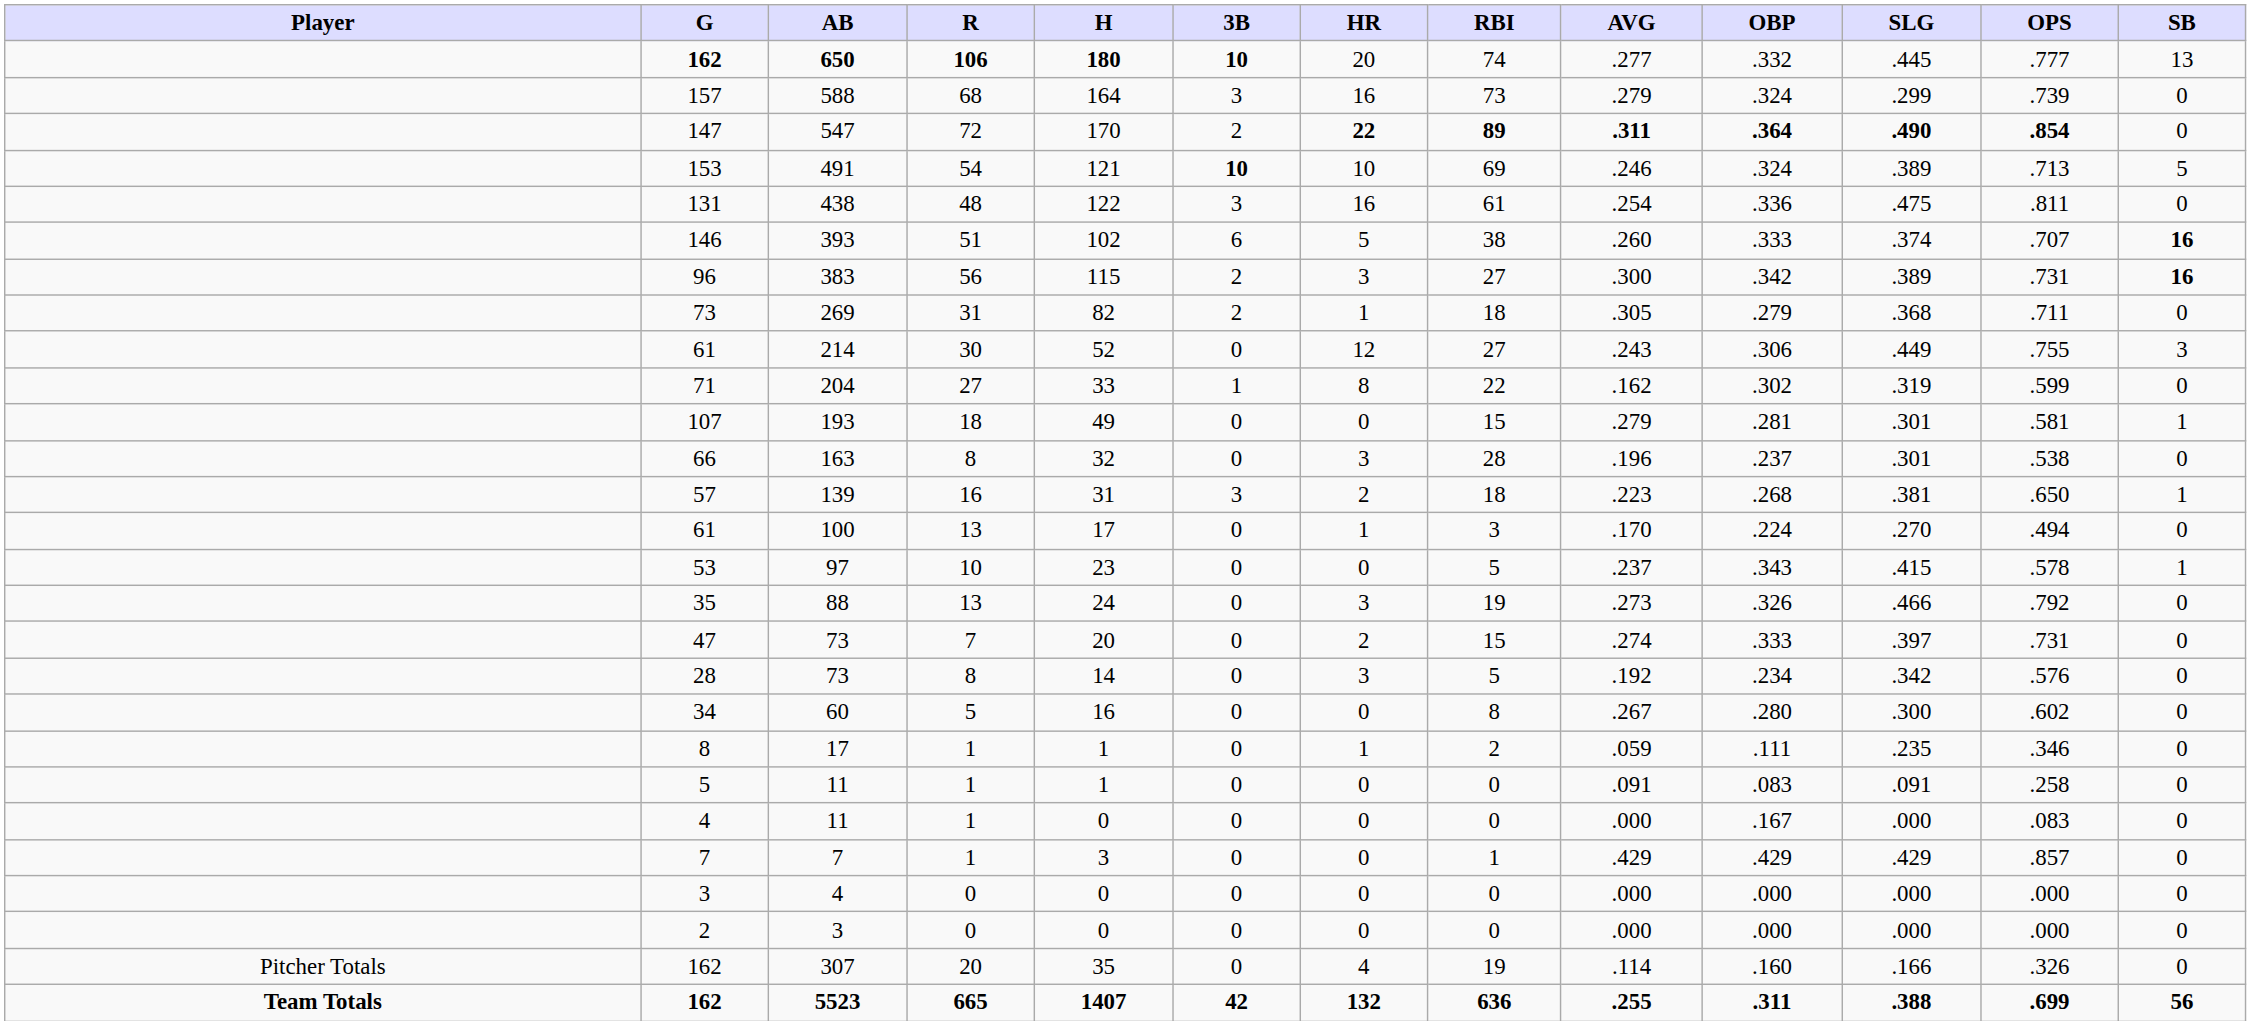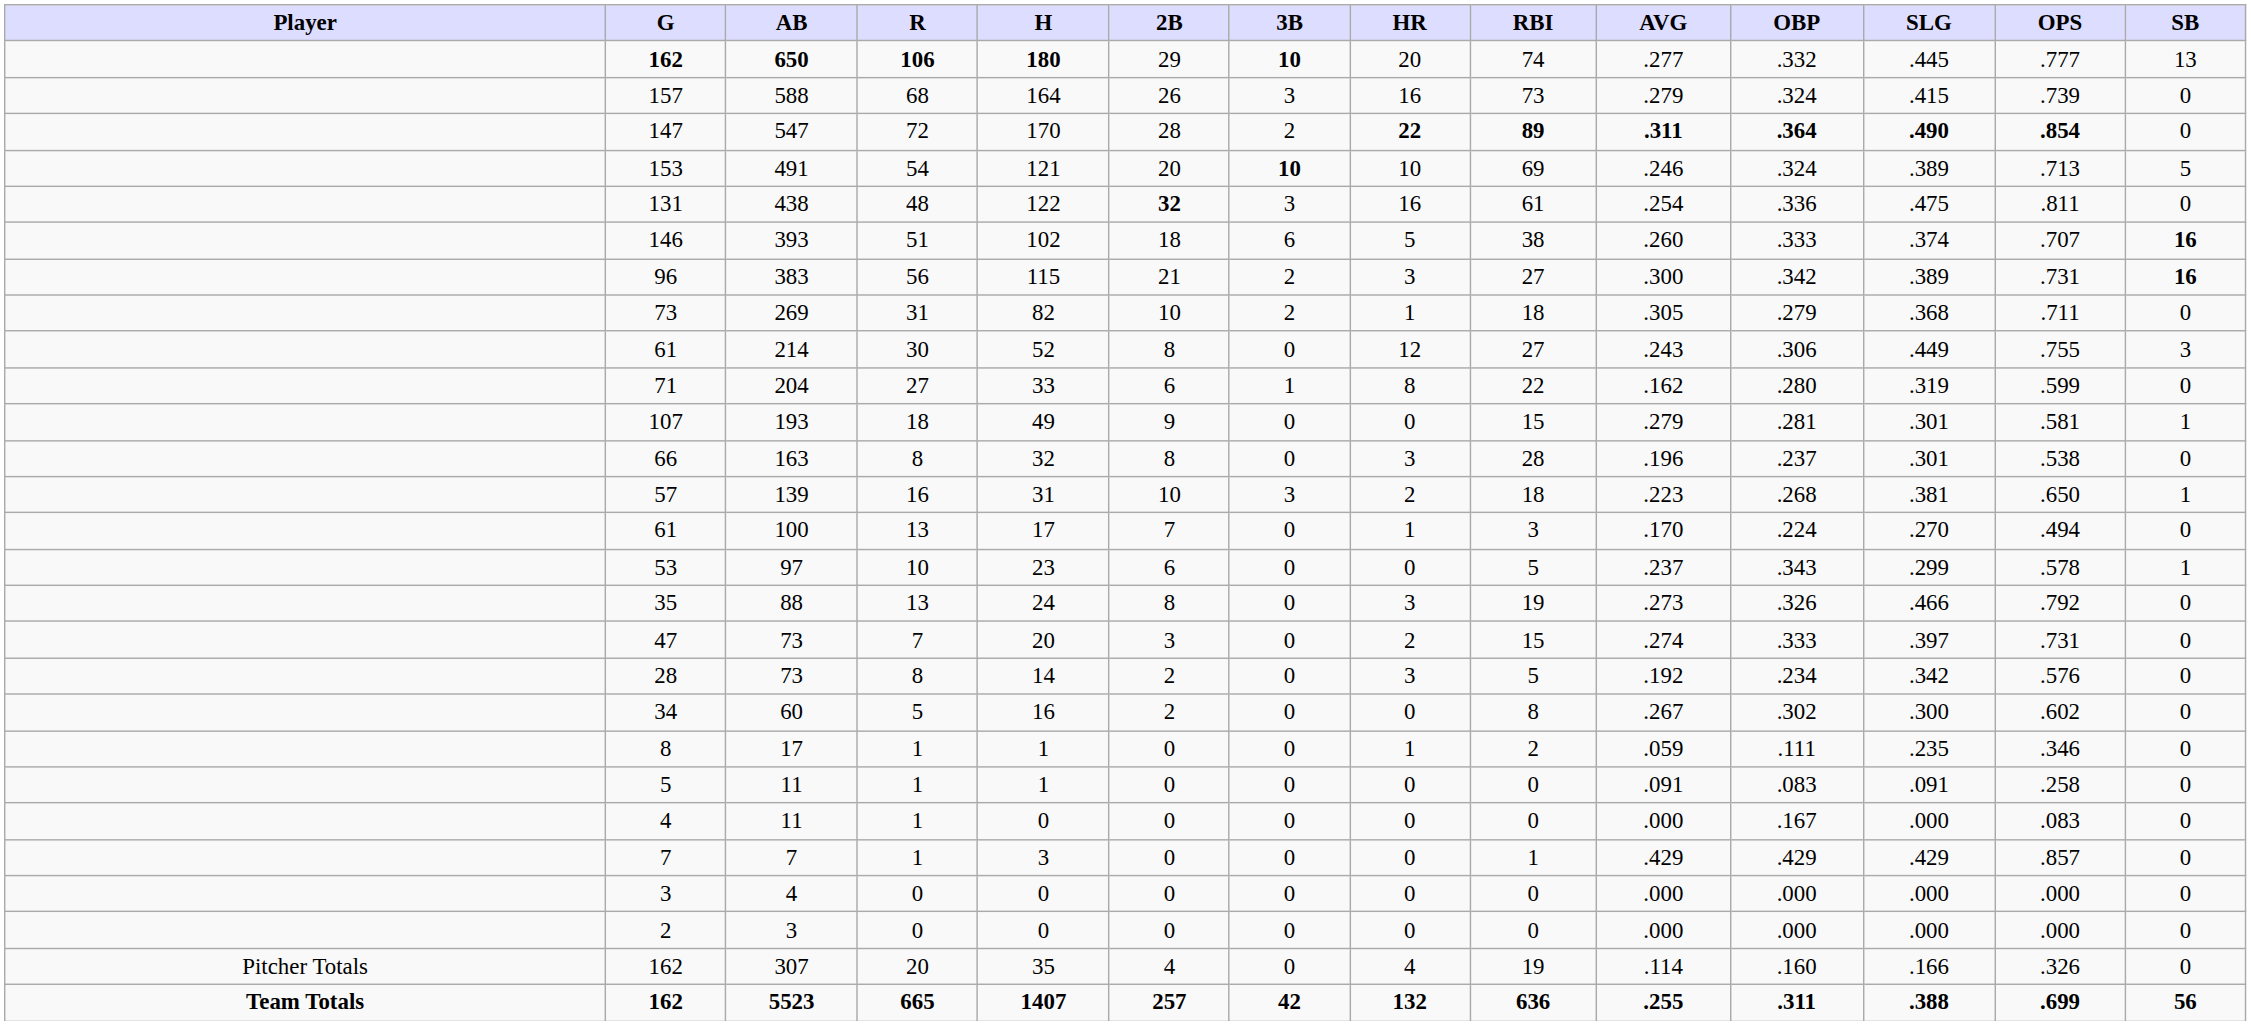+ column: (1169, 22)
(1911, 95) .299 -> (1929, 95) .415
(1772, 385) .302 -> (1797, 385) .280
(1911, 566) .415 -> (1929, 566) .299
(1772, 712) .280 -> (1797, 712) .302
